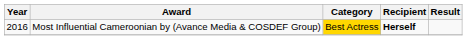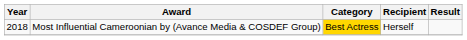(17, 27) 2016 -> (17, 27) 2018
(399, 27) bold -> (398, 27) normal
